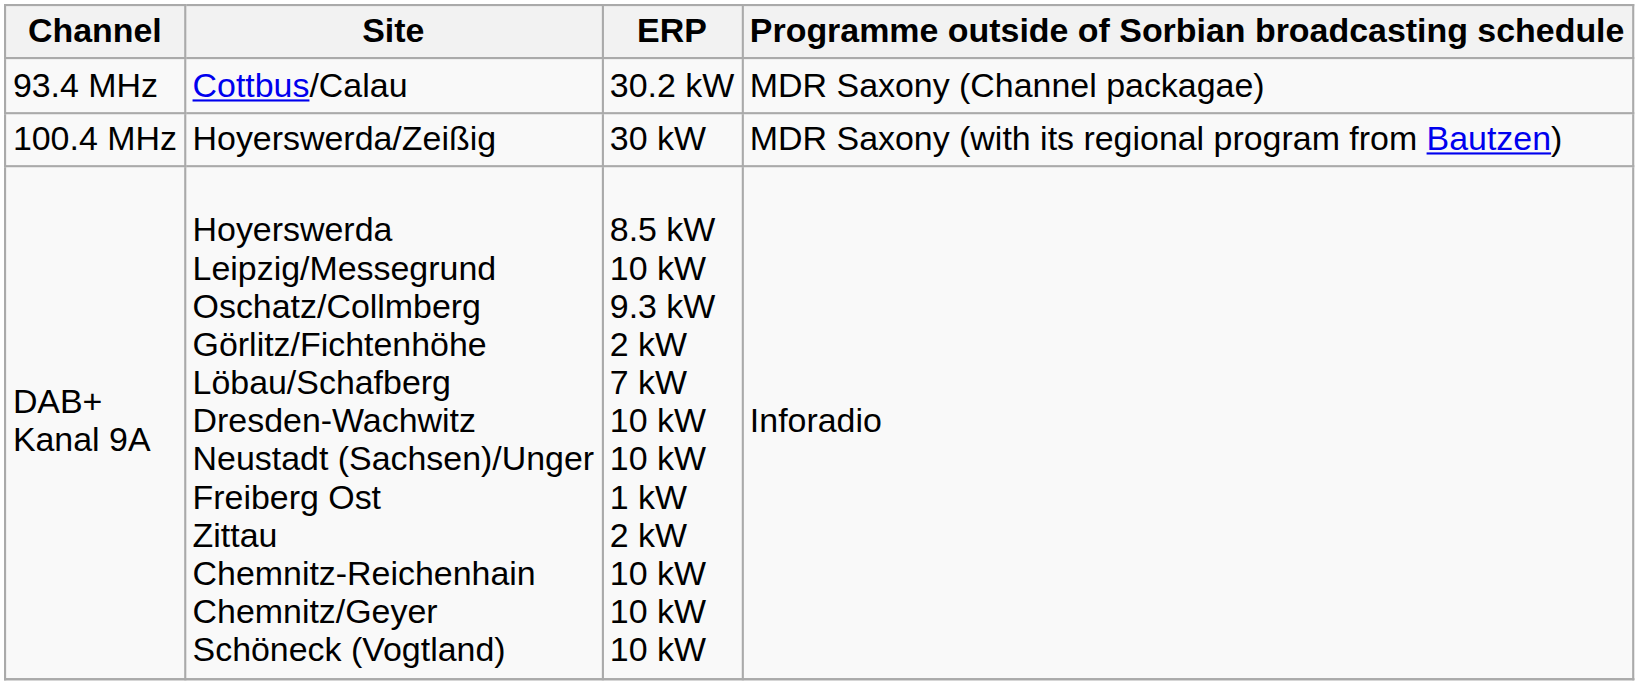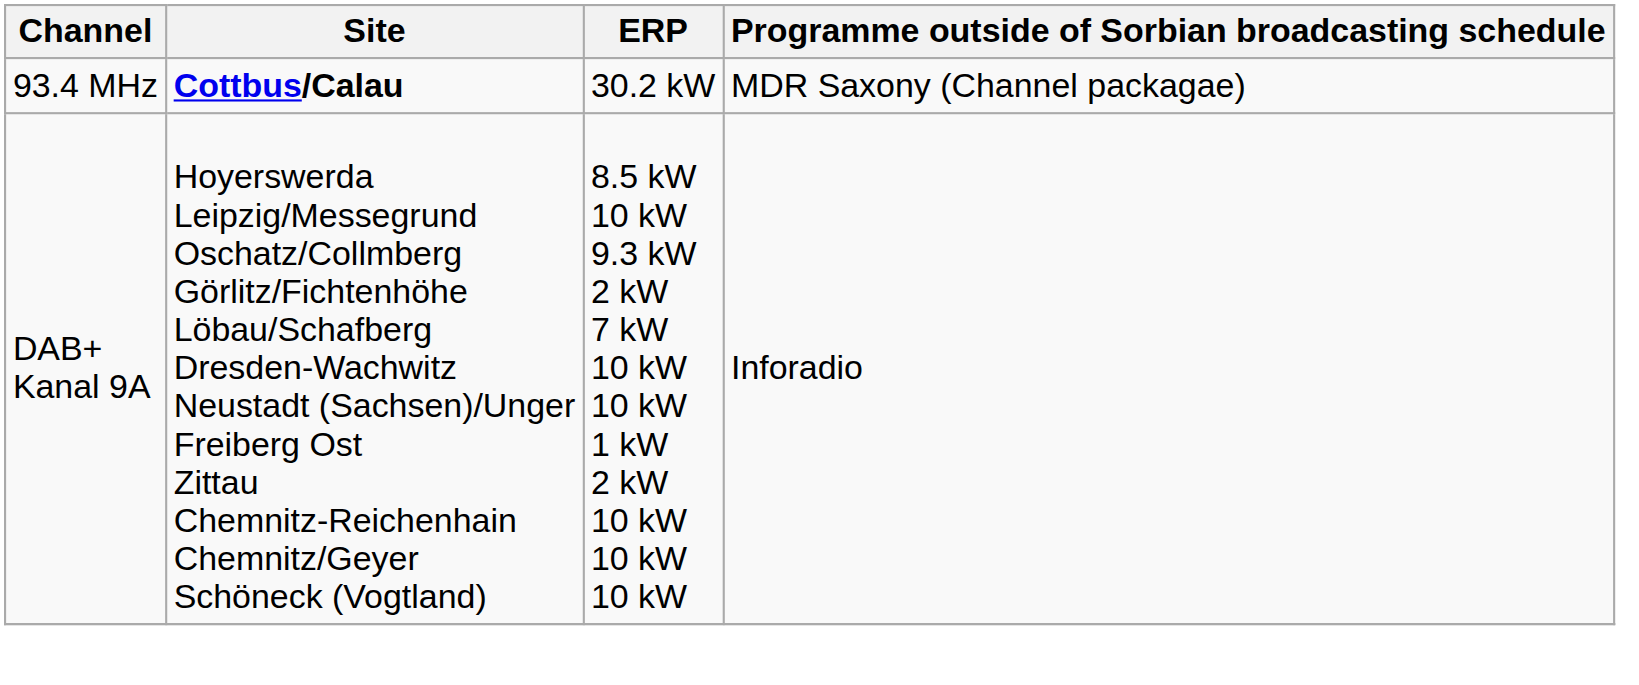(300, 85) normal -> (289, 85) bold
- row: (95, 138)
